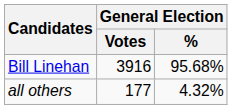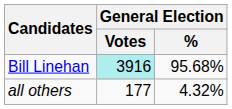(134, 66) no background -> (134, 66) paleturquoise background
